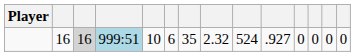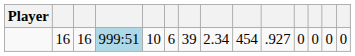(84, 39) lightgrey background -> (84, 39) no background
(189, 39) 35 -> (189, 39) 39
(216, 39) 2.32 -> (216, 39) 2.34
(247, 39) 524 -> (247, 39) 454
